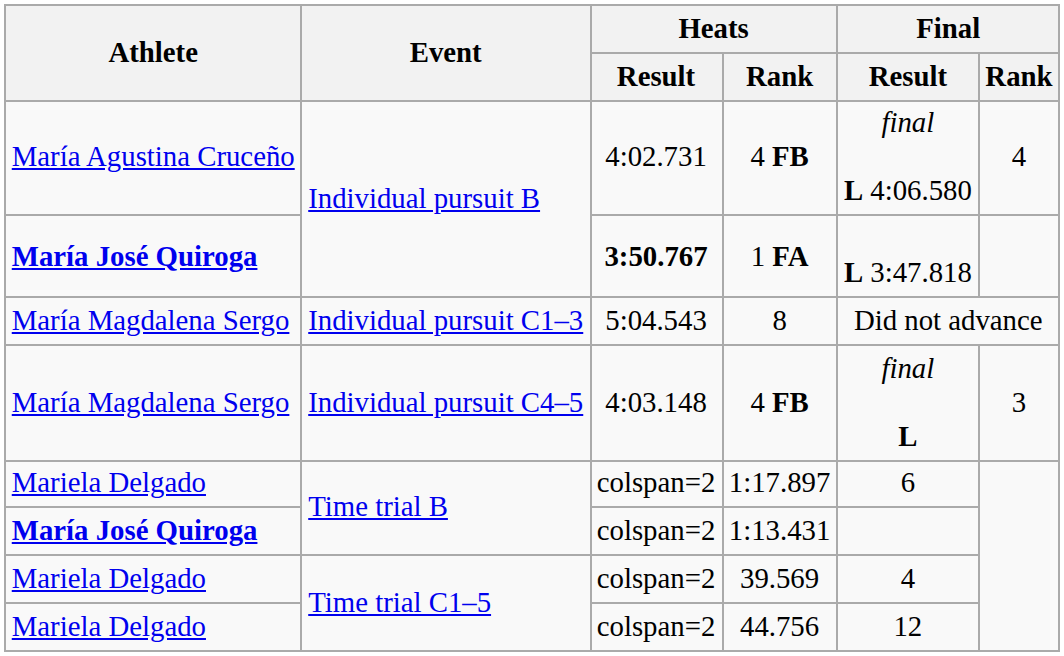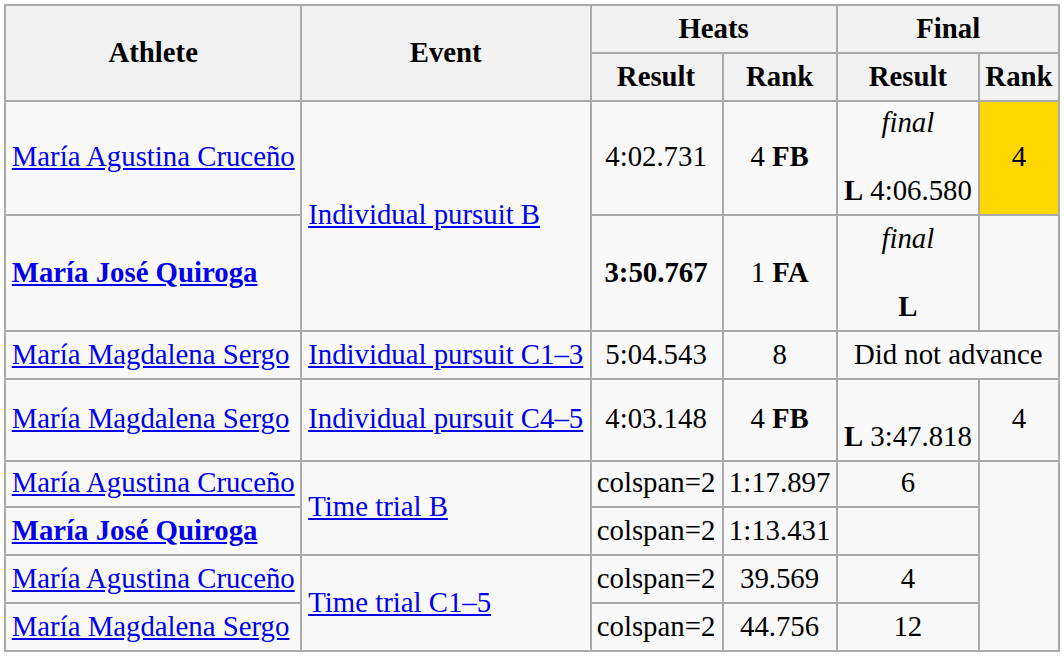(1019, 157) no background -> (1019, 157) gold background
(908, 273) L 3:47.818 -> (908, 273) final L
(908, 402) final L -> (908, 436) L 3:47.818
(1019, 402) 3 -> (1019, 419) 4
(109, 483) Mariela Delgado -> (153, 483) María Agustina Cruceño
(109, 578) Mariela Delgado -> (153, 578) María Agustina Cruceño
(109, 626) Mariela Delgado -> (151, 626) María Magdalena Sergo
